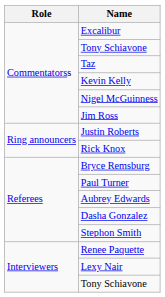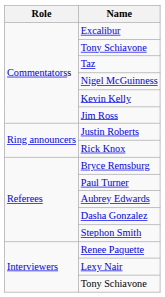(106, 81) Kevin Kelly -> (119, 81) Nigel McGuinness
(119, 98) Nigel McGuinness -> (106, 98) Kevin Kelly
